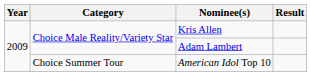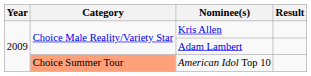(78, 63) no background -> (78, 63) lightsalmon background
